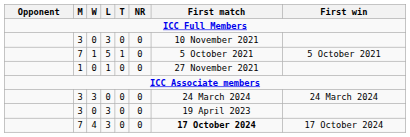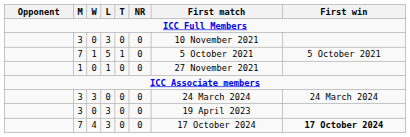(217, 125) bold -> (217, 125) normal
(344, 125) normal -> (344, 125) bold
